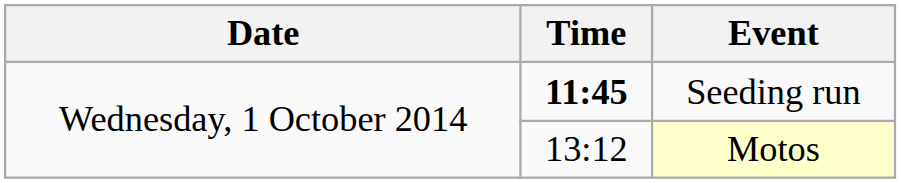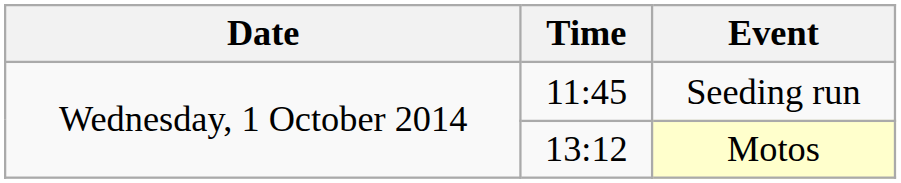(586, 90) bold -> (586, 90) normal
